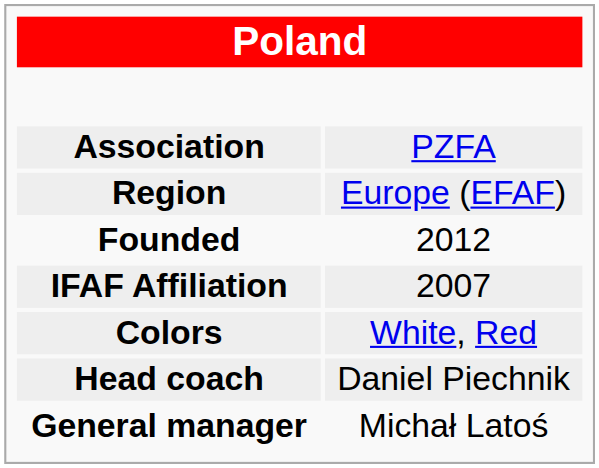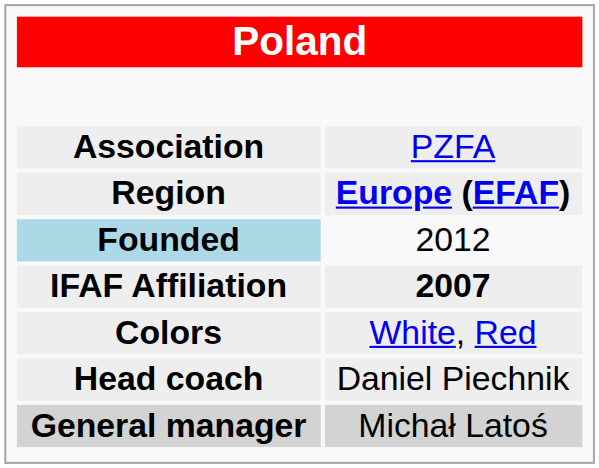(454, 193) normal -> (453, 193) bold
(169, 240) no background -> (169, 240) lightblue background
(454, 286) normal -> (453, 286) bold
(169, 425) no background -> (169, 425) lightgrey background
(454, 425) no background -> (453, 425) lightgrey background
